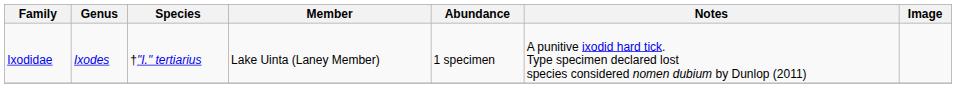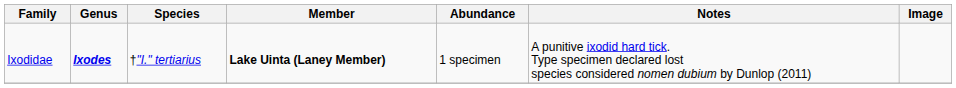(92, 60) normal -> (92, 60) bold
(305, 60) normal -> (307, 60) bold
